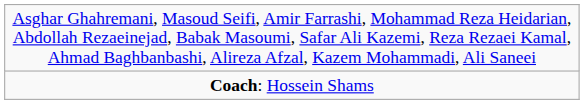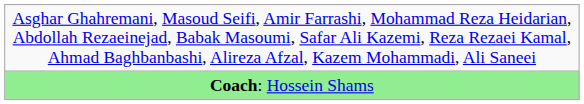(292, 85) no background -> (292, 85) lightgreen background
